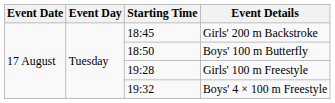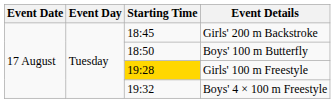(141, 70) no background -> (141, 70) gold background
